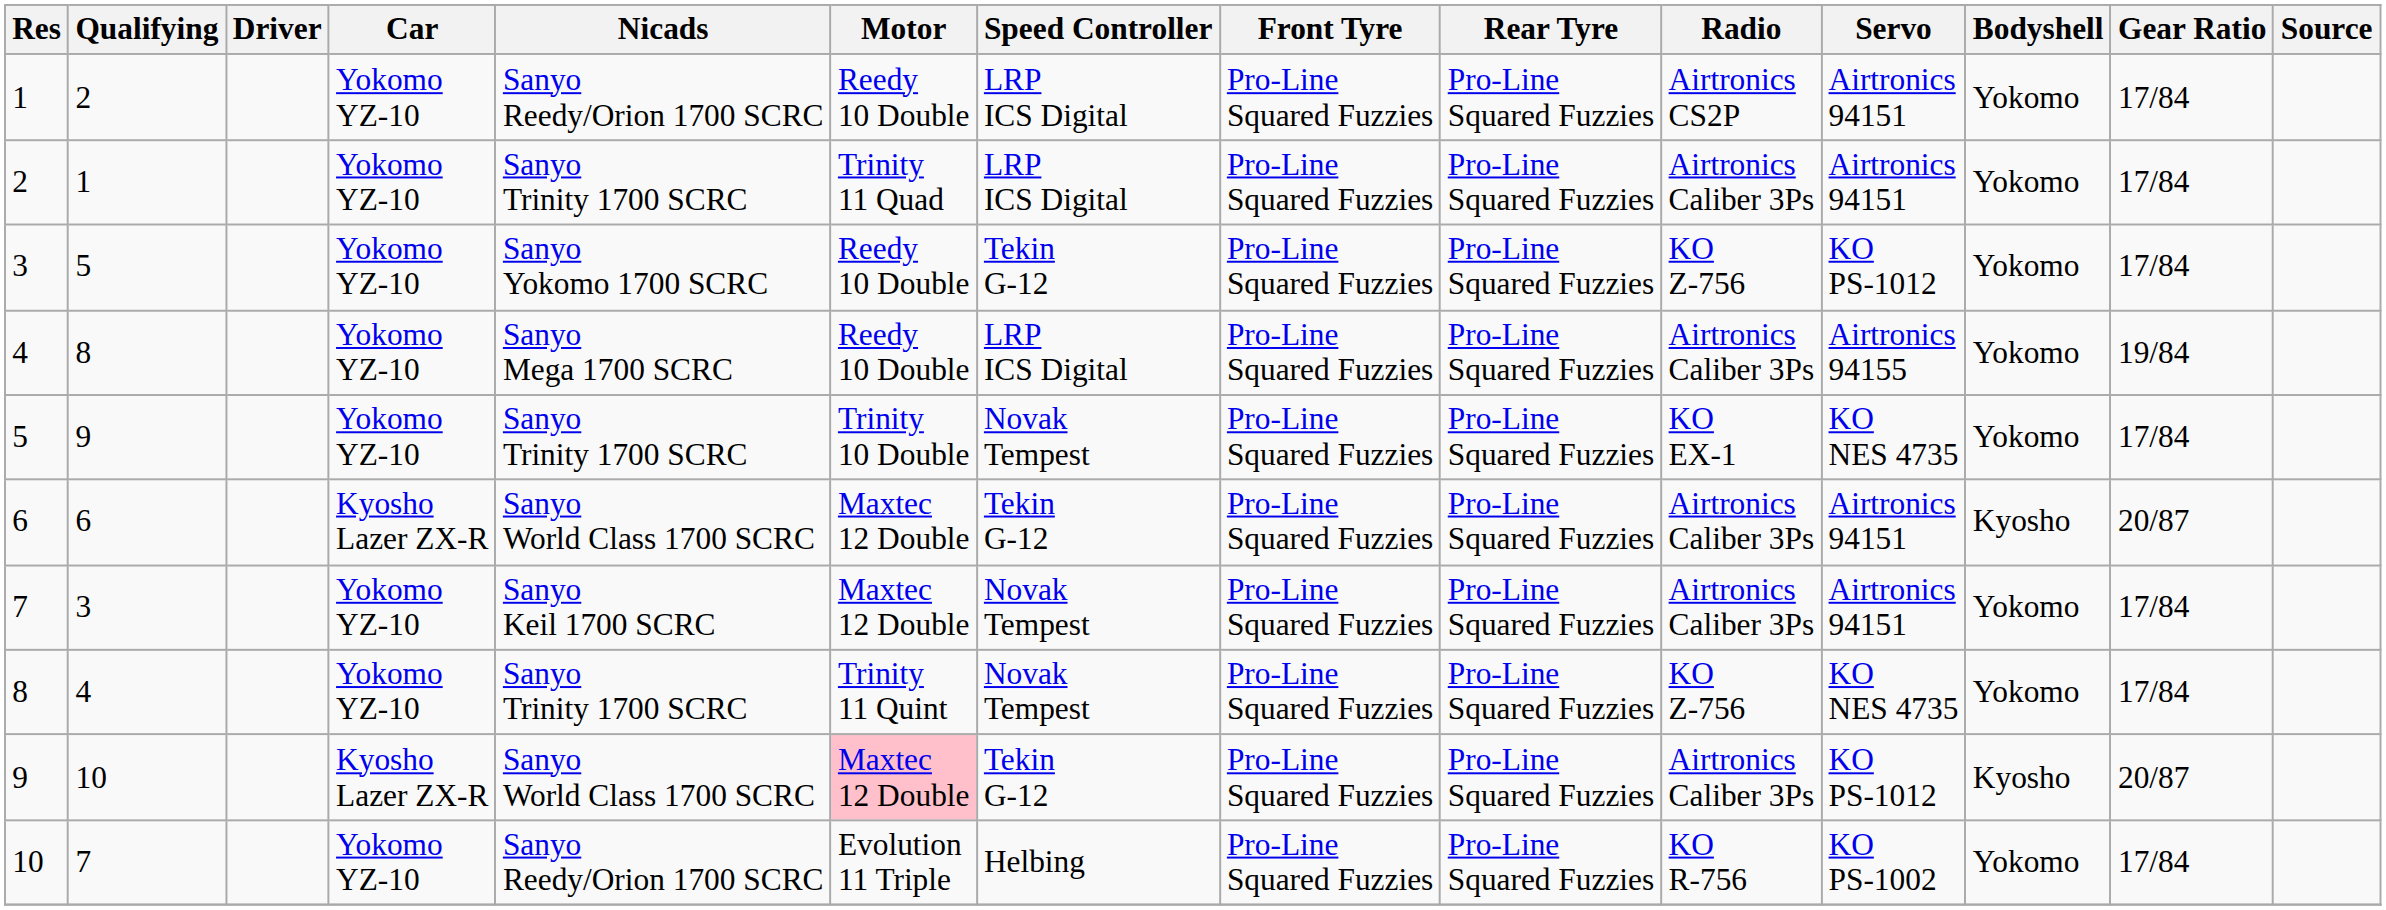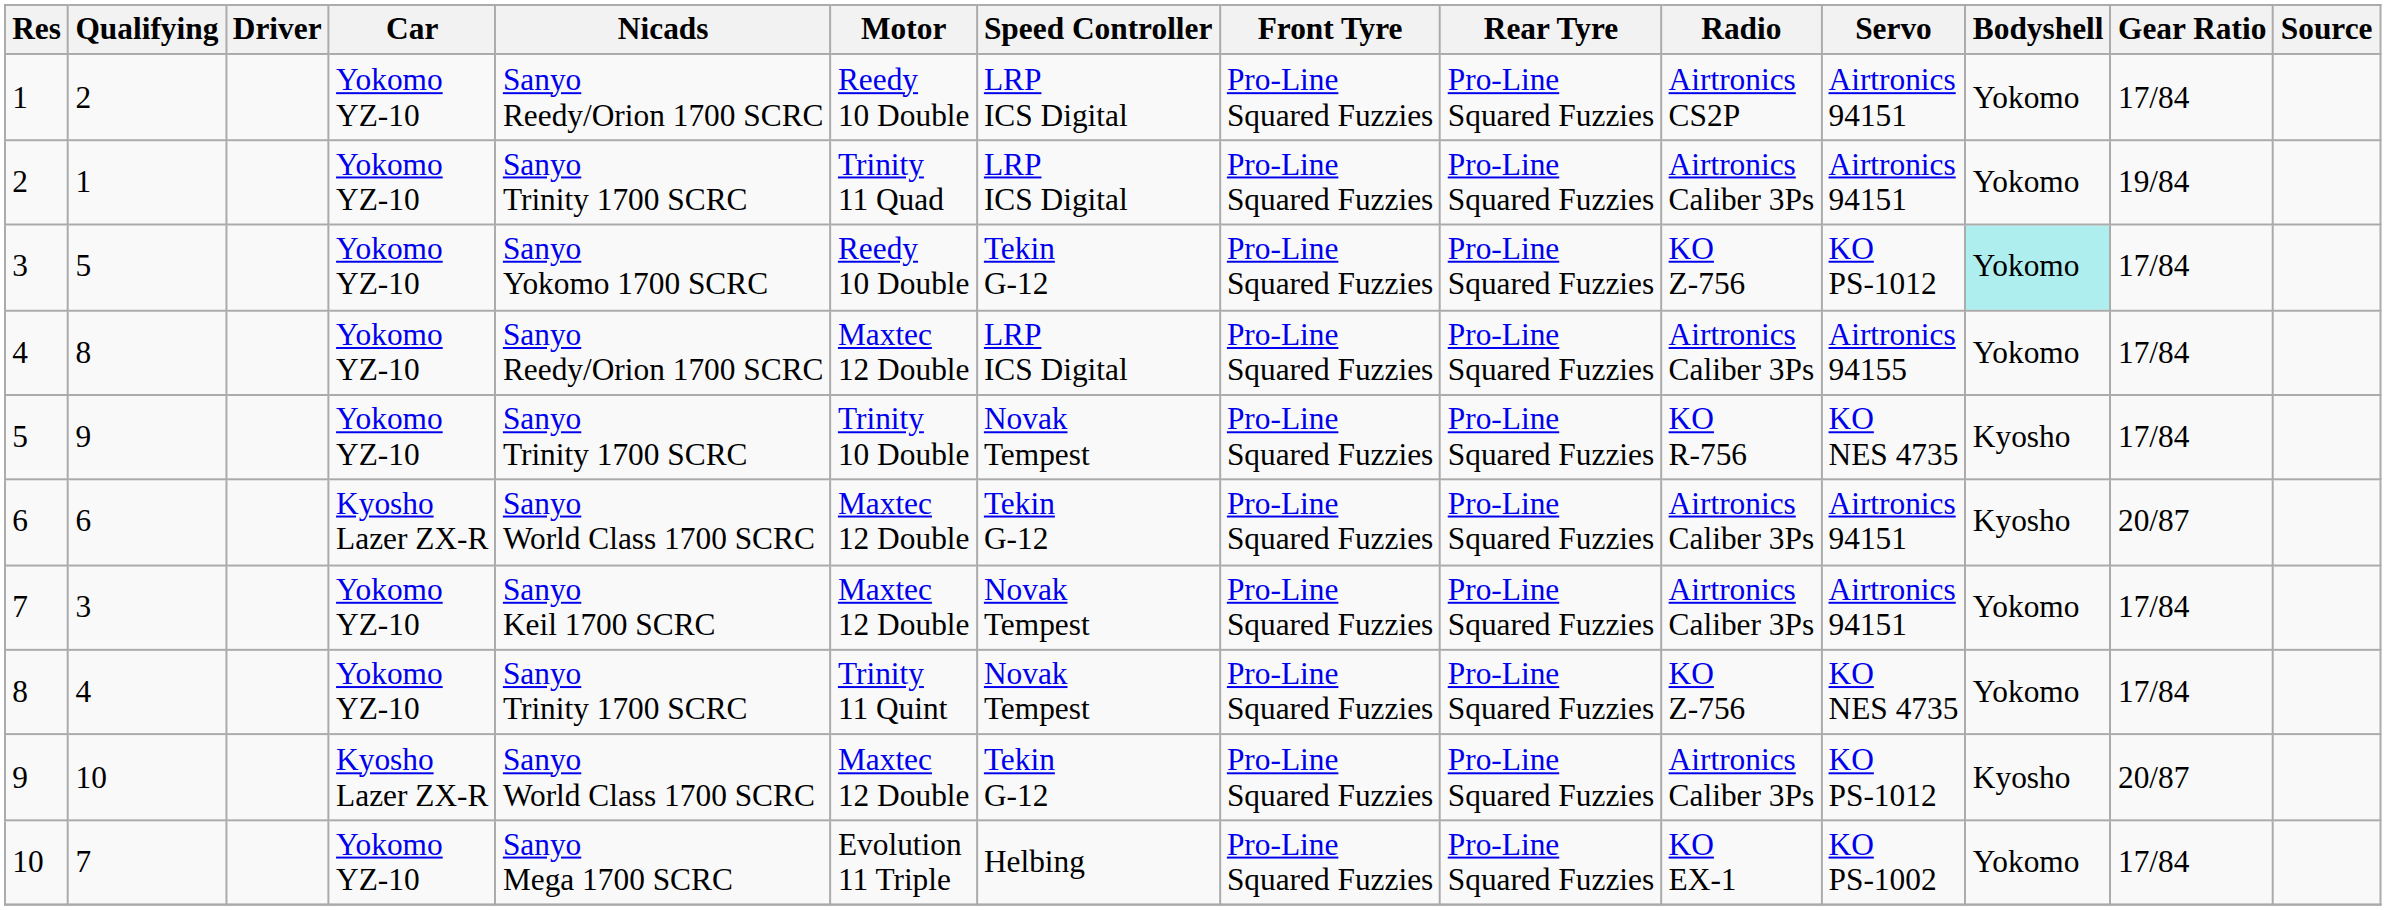(2154, 181) 17/84 -> (2154, 181) 19/84
(2026, 266) no background -> (2026, 266) paleturquoise background
(618, 351) Sanyo Mega 1700 SCRC -> (663, 351) Sanyo Reedy/Orion 1700 SCRC
(904, 351) Reedy 10 Double -> (904, 351) Maxtec 12 Double
(2154, 351) 19/84 -> (2154, 351) 17/84
(1703, 436) KO EX-1 -> (1708, 436) KO R-756
(2026, 436) Yokomo -> (2022, 436) Kyosho
(904, 776) pink background -> (904, 776) no background
(663, 861) Sanyo Reedy/Orion 1700 SCRC -> (618, 861) Sanyo Mega 1700 SCRC
(1708, 861) KO R-756 -> (1703, 861) KO EX-1
